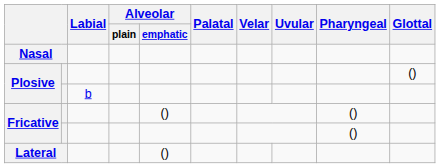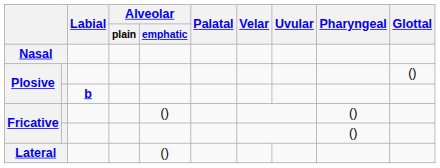(88, 93) normal -> (88, 93) bold
